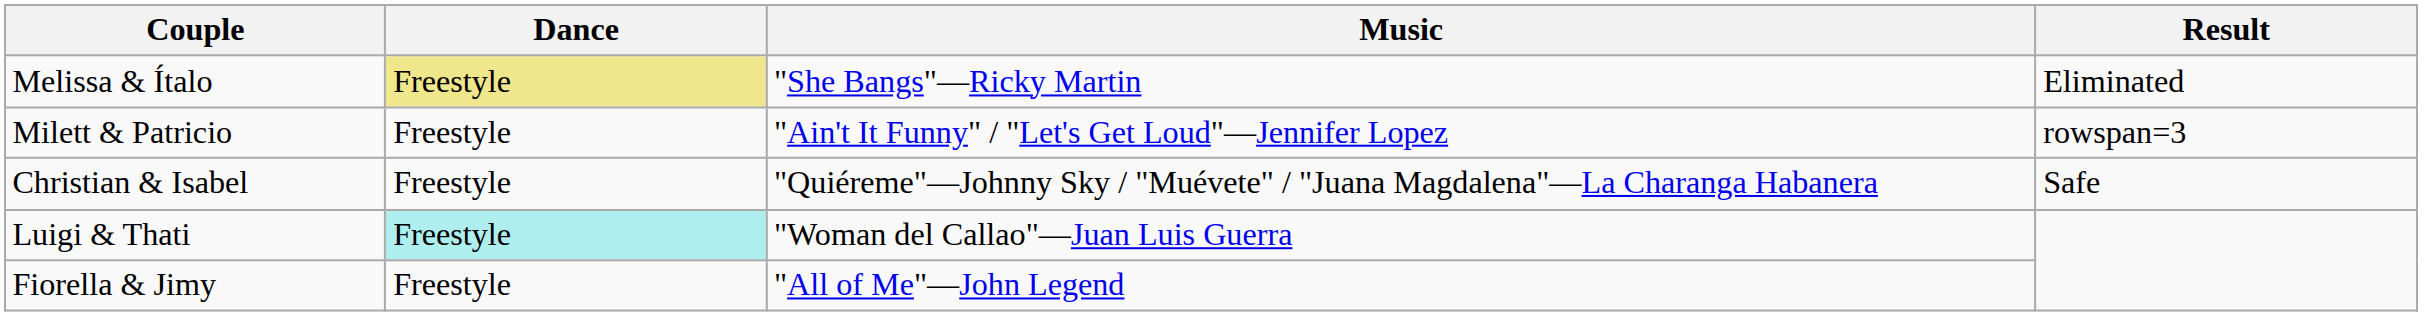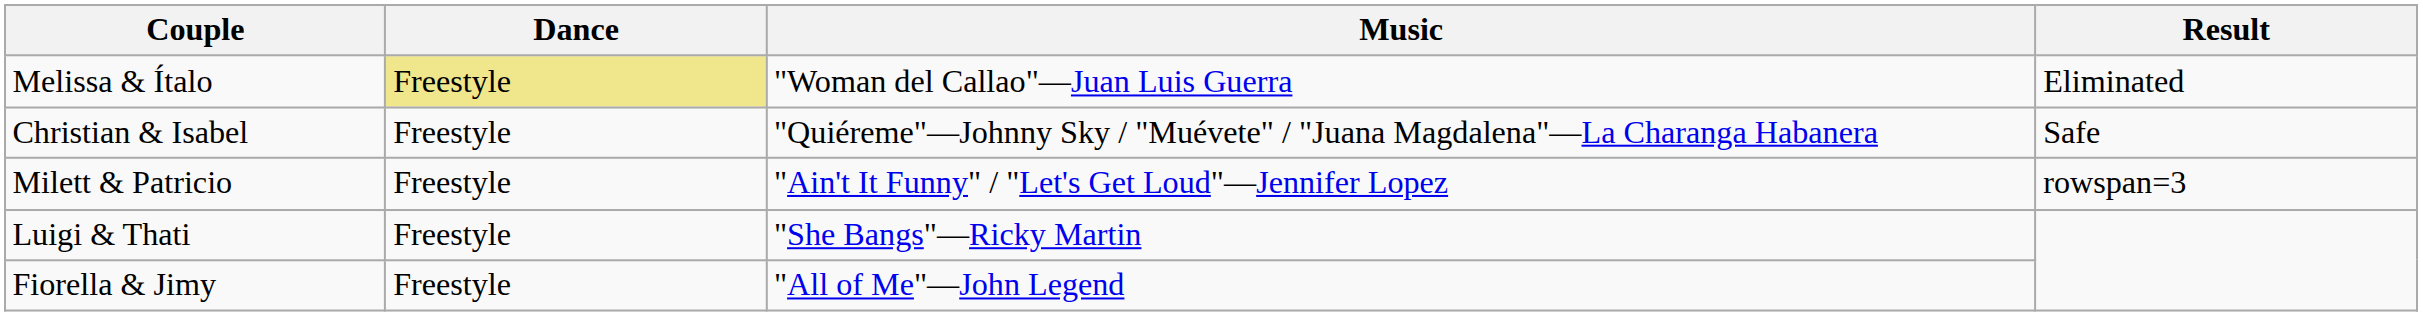(958, 81) "She Bangs"—Ricky Martin -> (1033, 81) "Woman del Callao"—Juan Luis Guerra
rows swapped: (130, 183) <-> (122, 132)
(452, 234) paleturquoise background -> (452, 234) no background
(1033, 234) "Woman del Callao"—Juan Luis Guerra -> (958, 234) "She Bangs"—Ricky Martin
